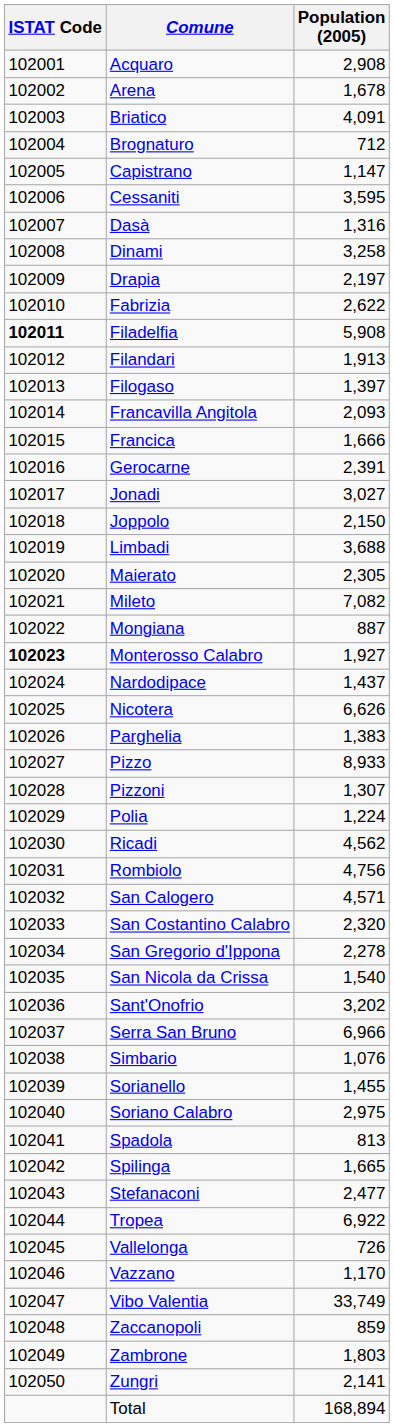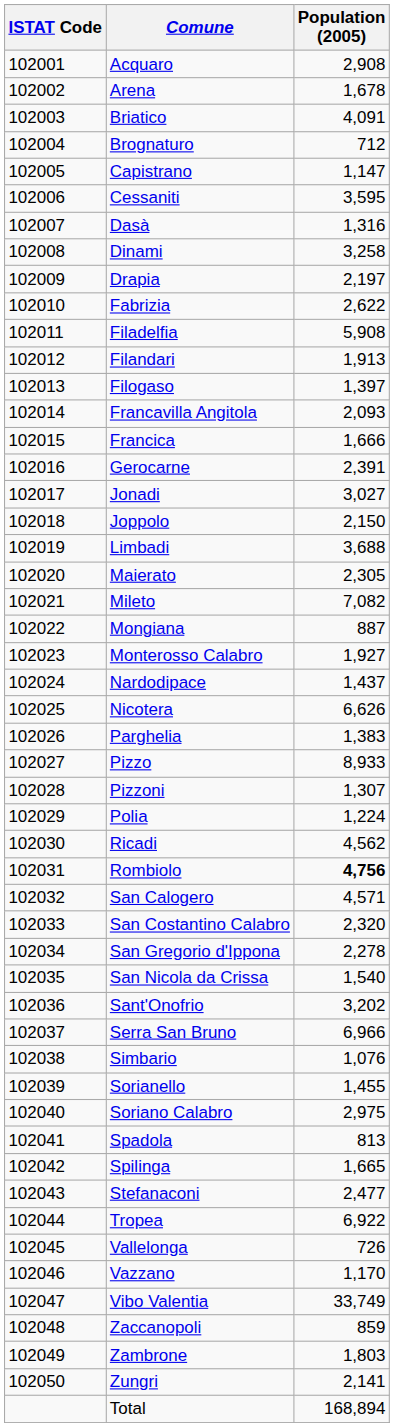(36, 332) bold -> (36, 332) normal
(37, 655) bold -> (37, 655) normal
(364, 870) normal -> (364, 870) bold
